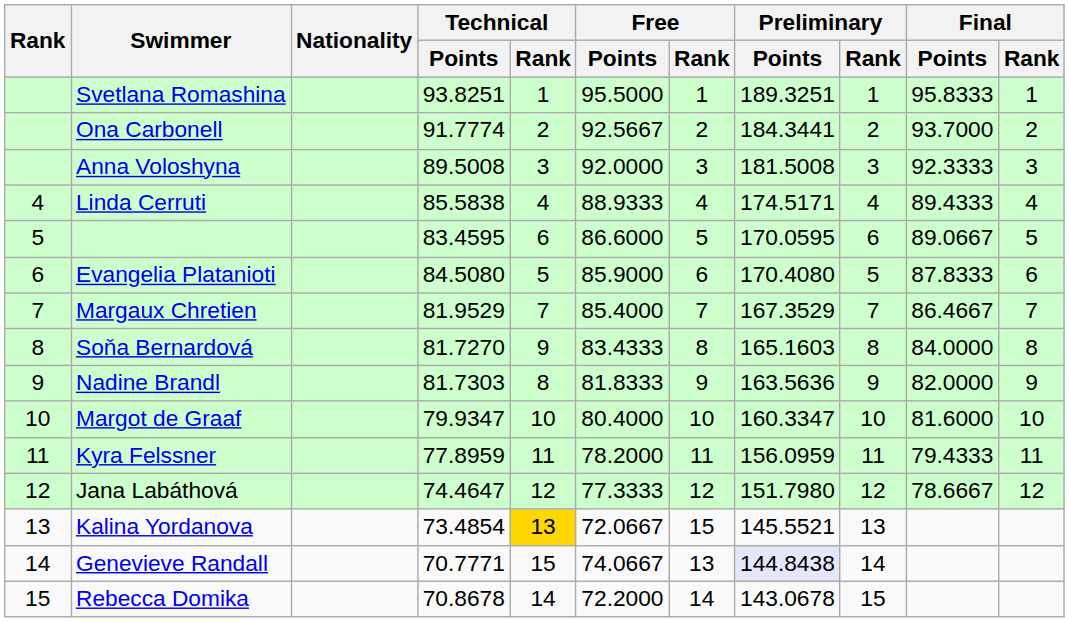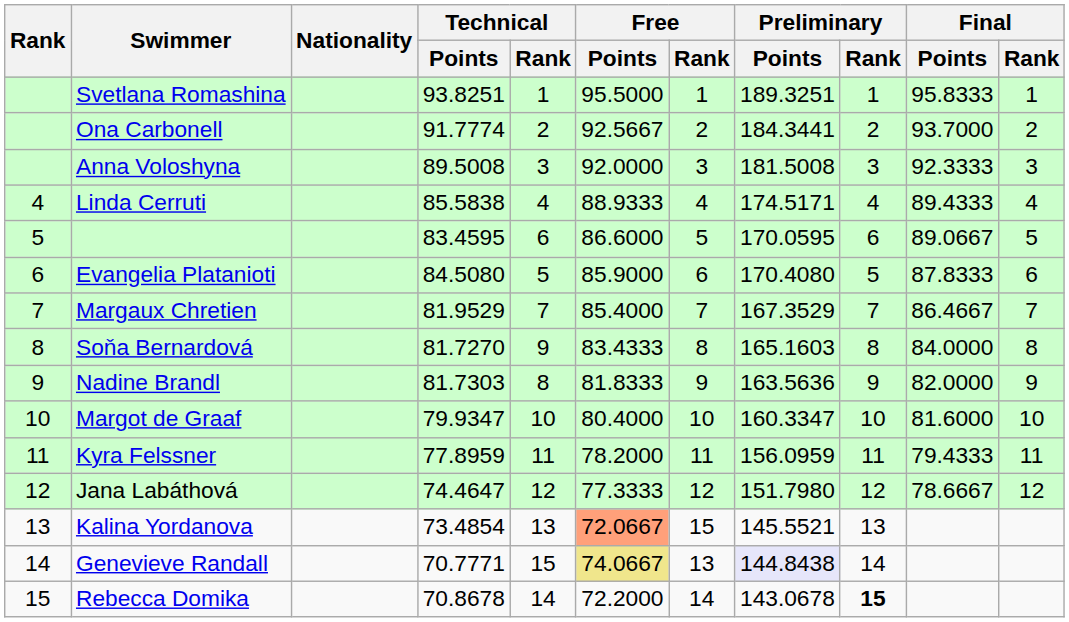(543, 526) gold background -> (543, 526) no background
(622, 526) no background -> (622, 526) lightsalmon background
(622, 563) no background -> (622, 563) khaki background
(873, 599) normal -> (873, 599) bold
